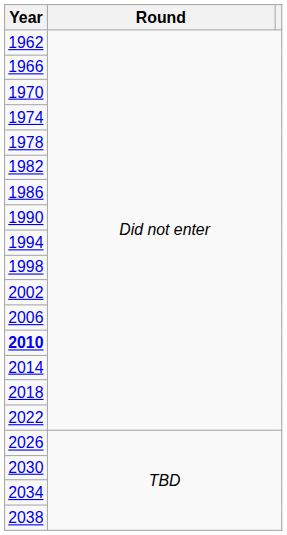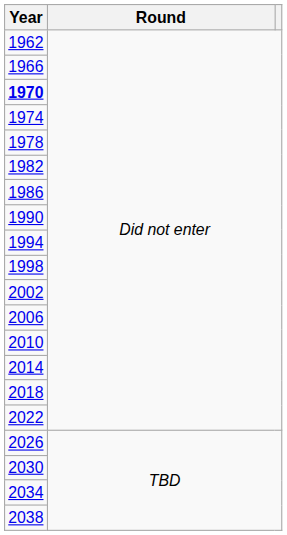(26, 93) normal -> (26, 93) bold
(26, 343) bold -> (26, 343) normal
